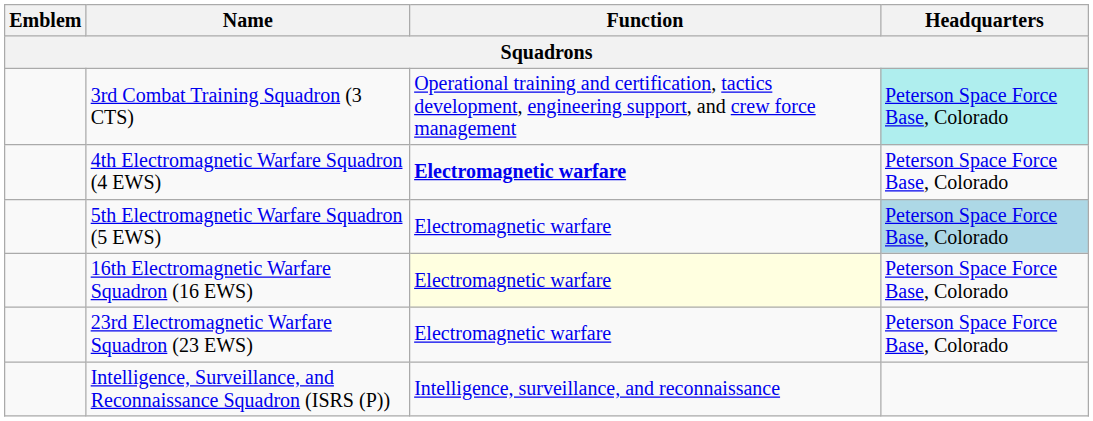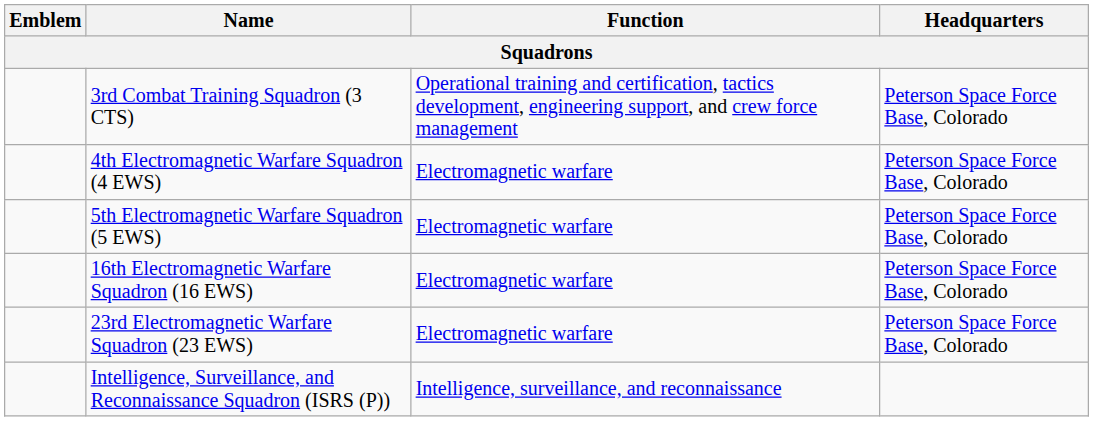(971, 106) paleturquoise background -> (970, 106) no background
(520, 171) bold -> (514, 171) normal
(971, 225) lightblue background -> (970, 225) no background
(513, 280) lightyellow background -> (514, 280) no background
